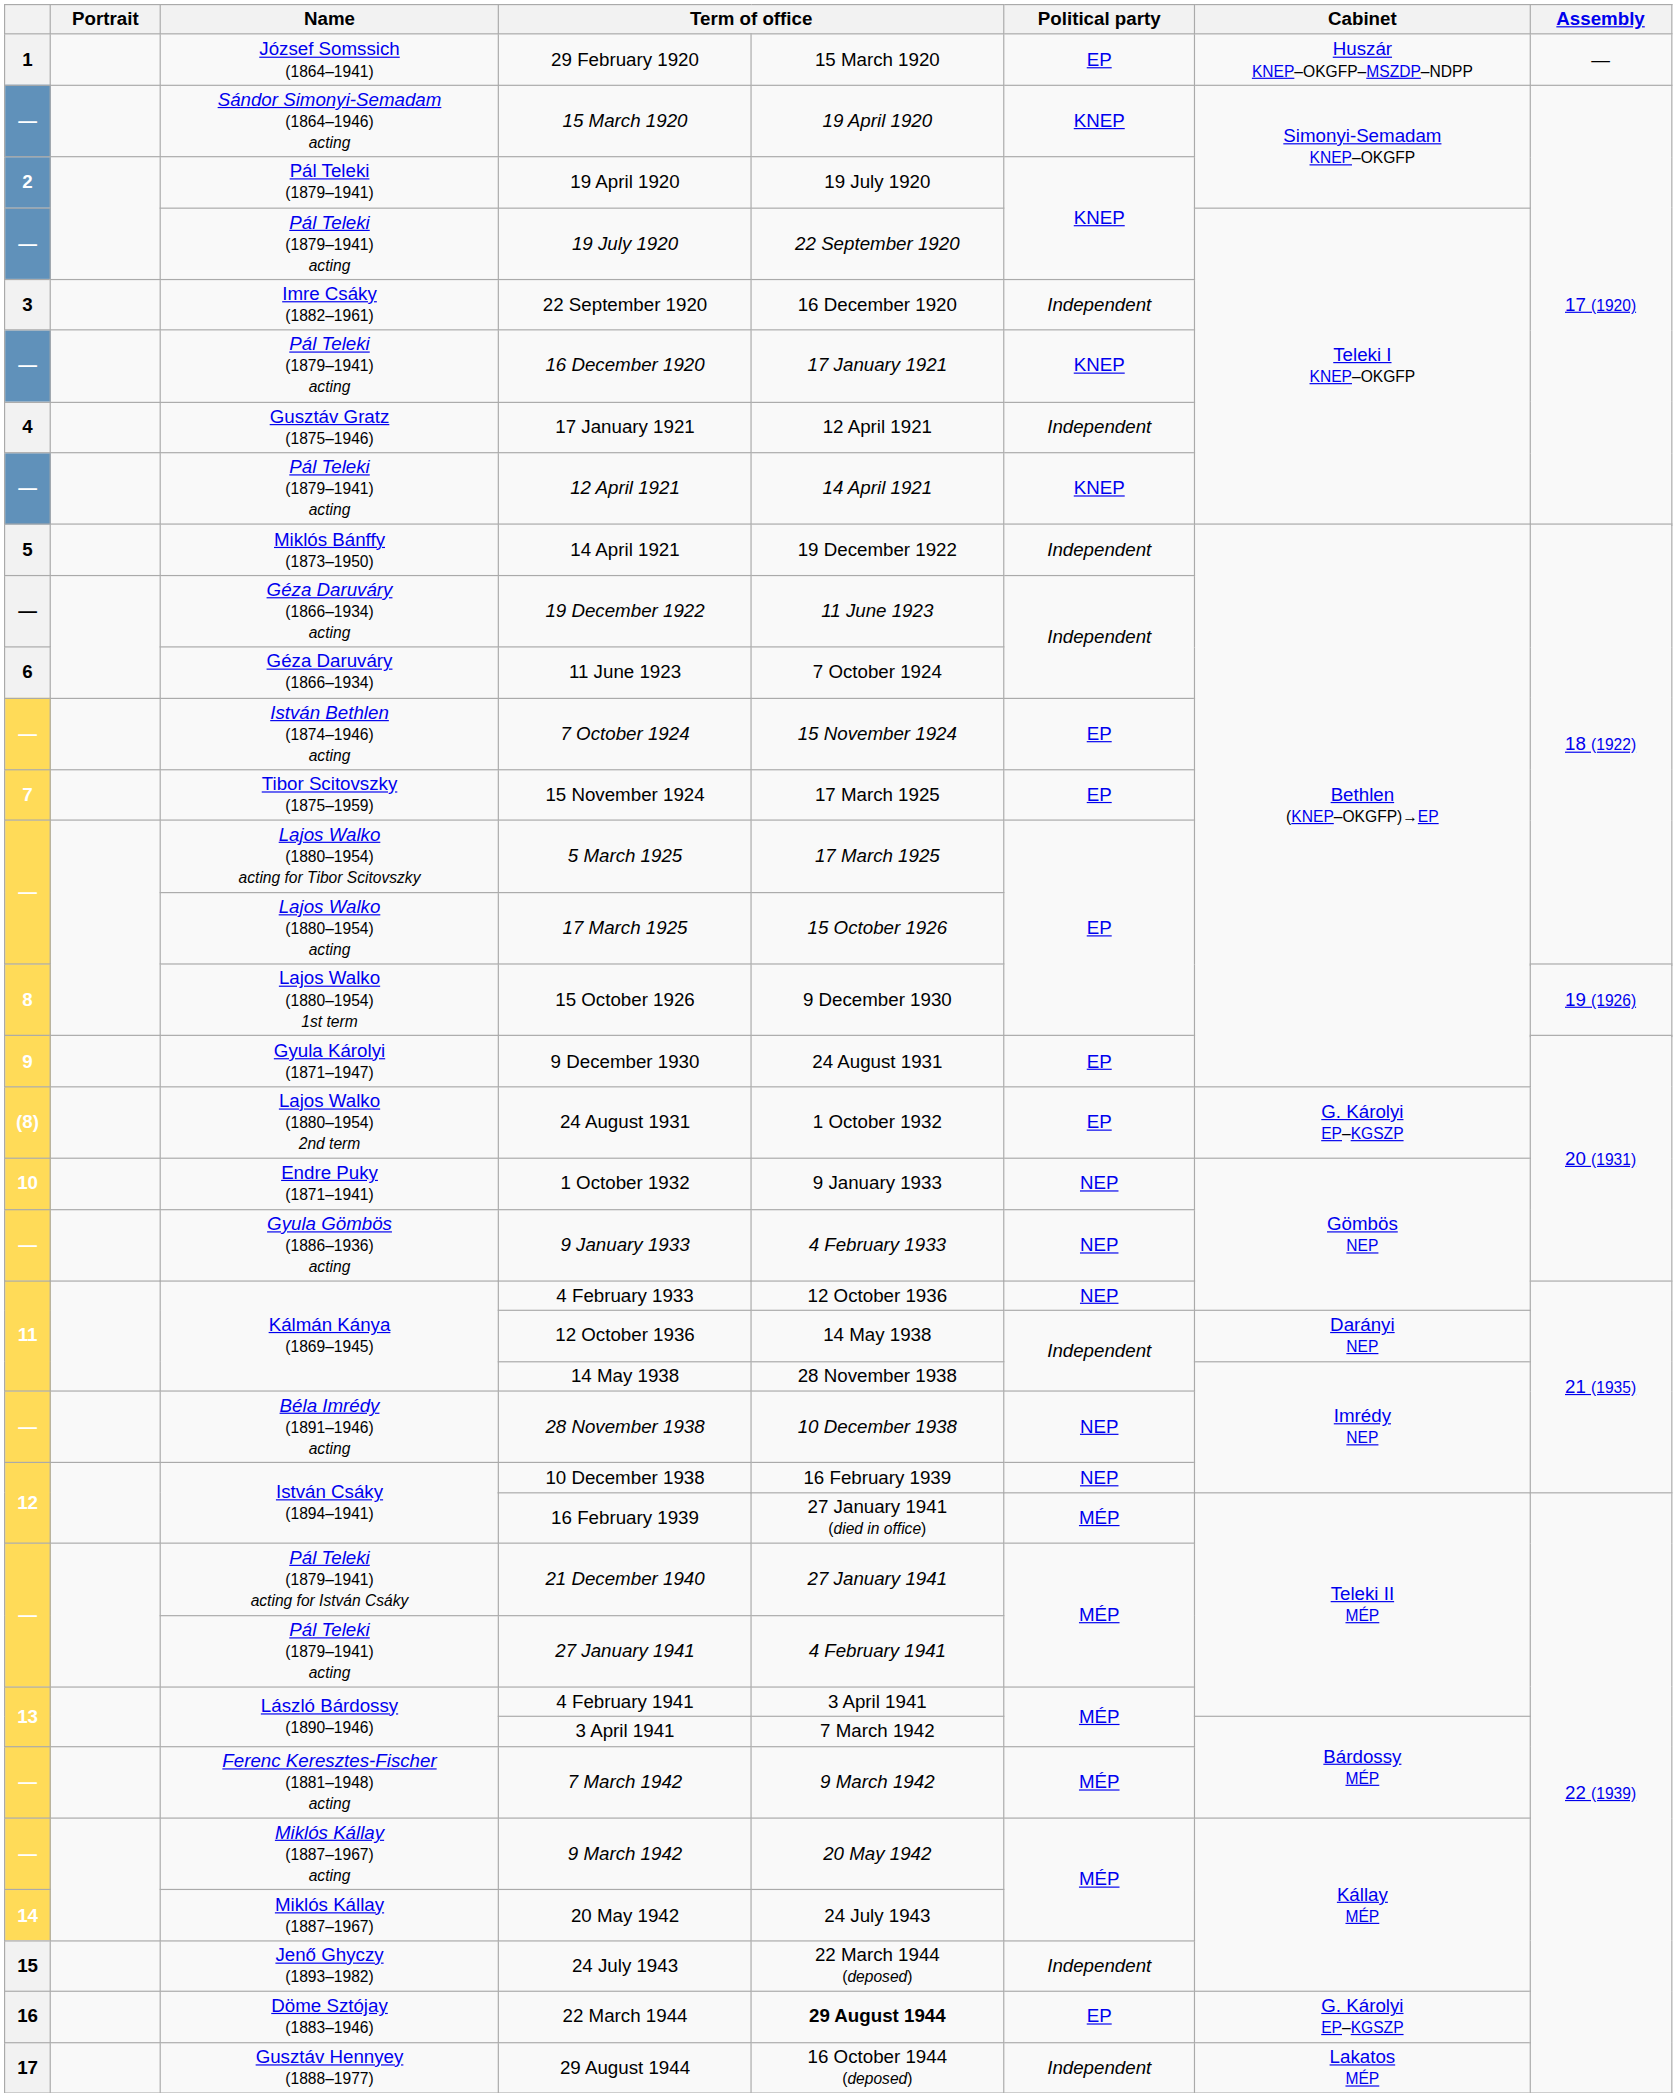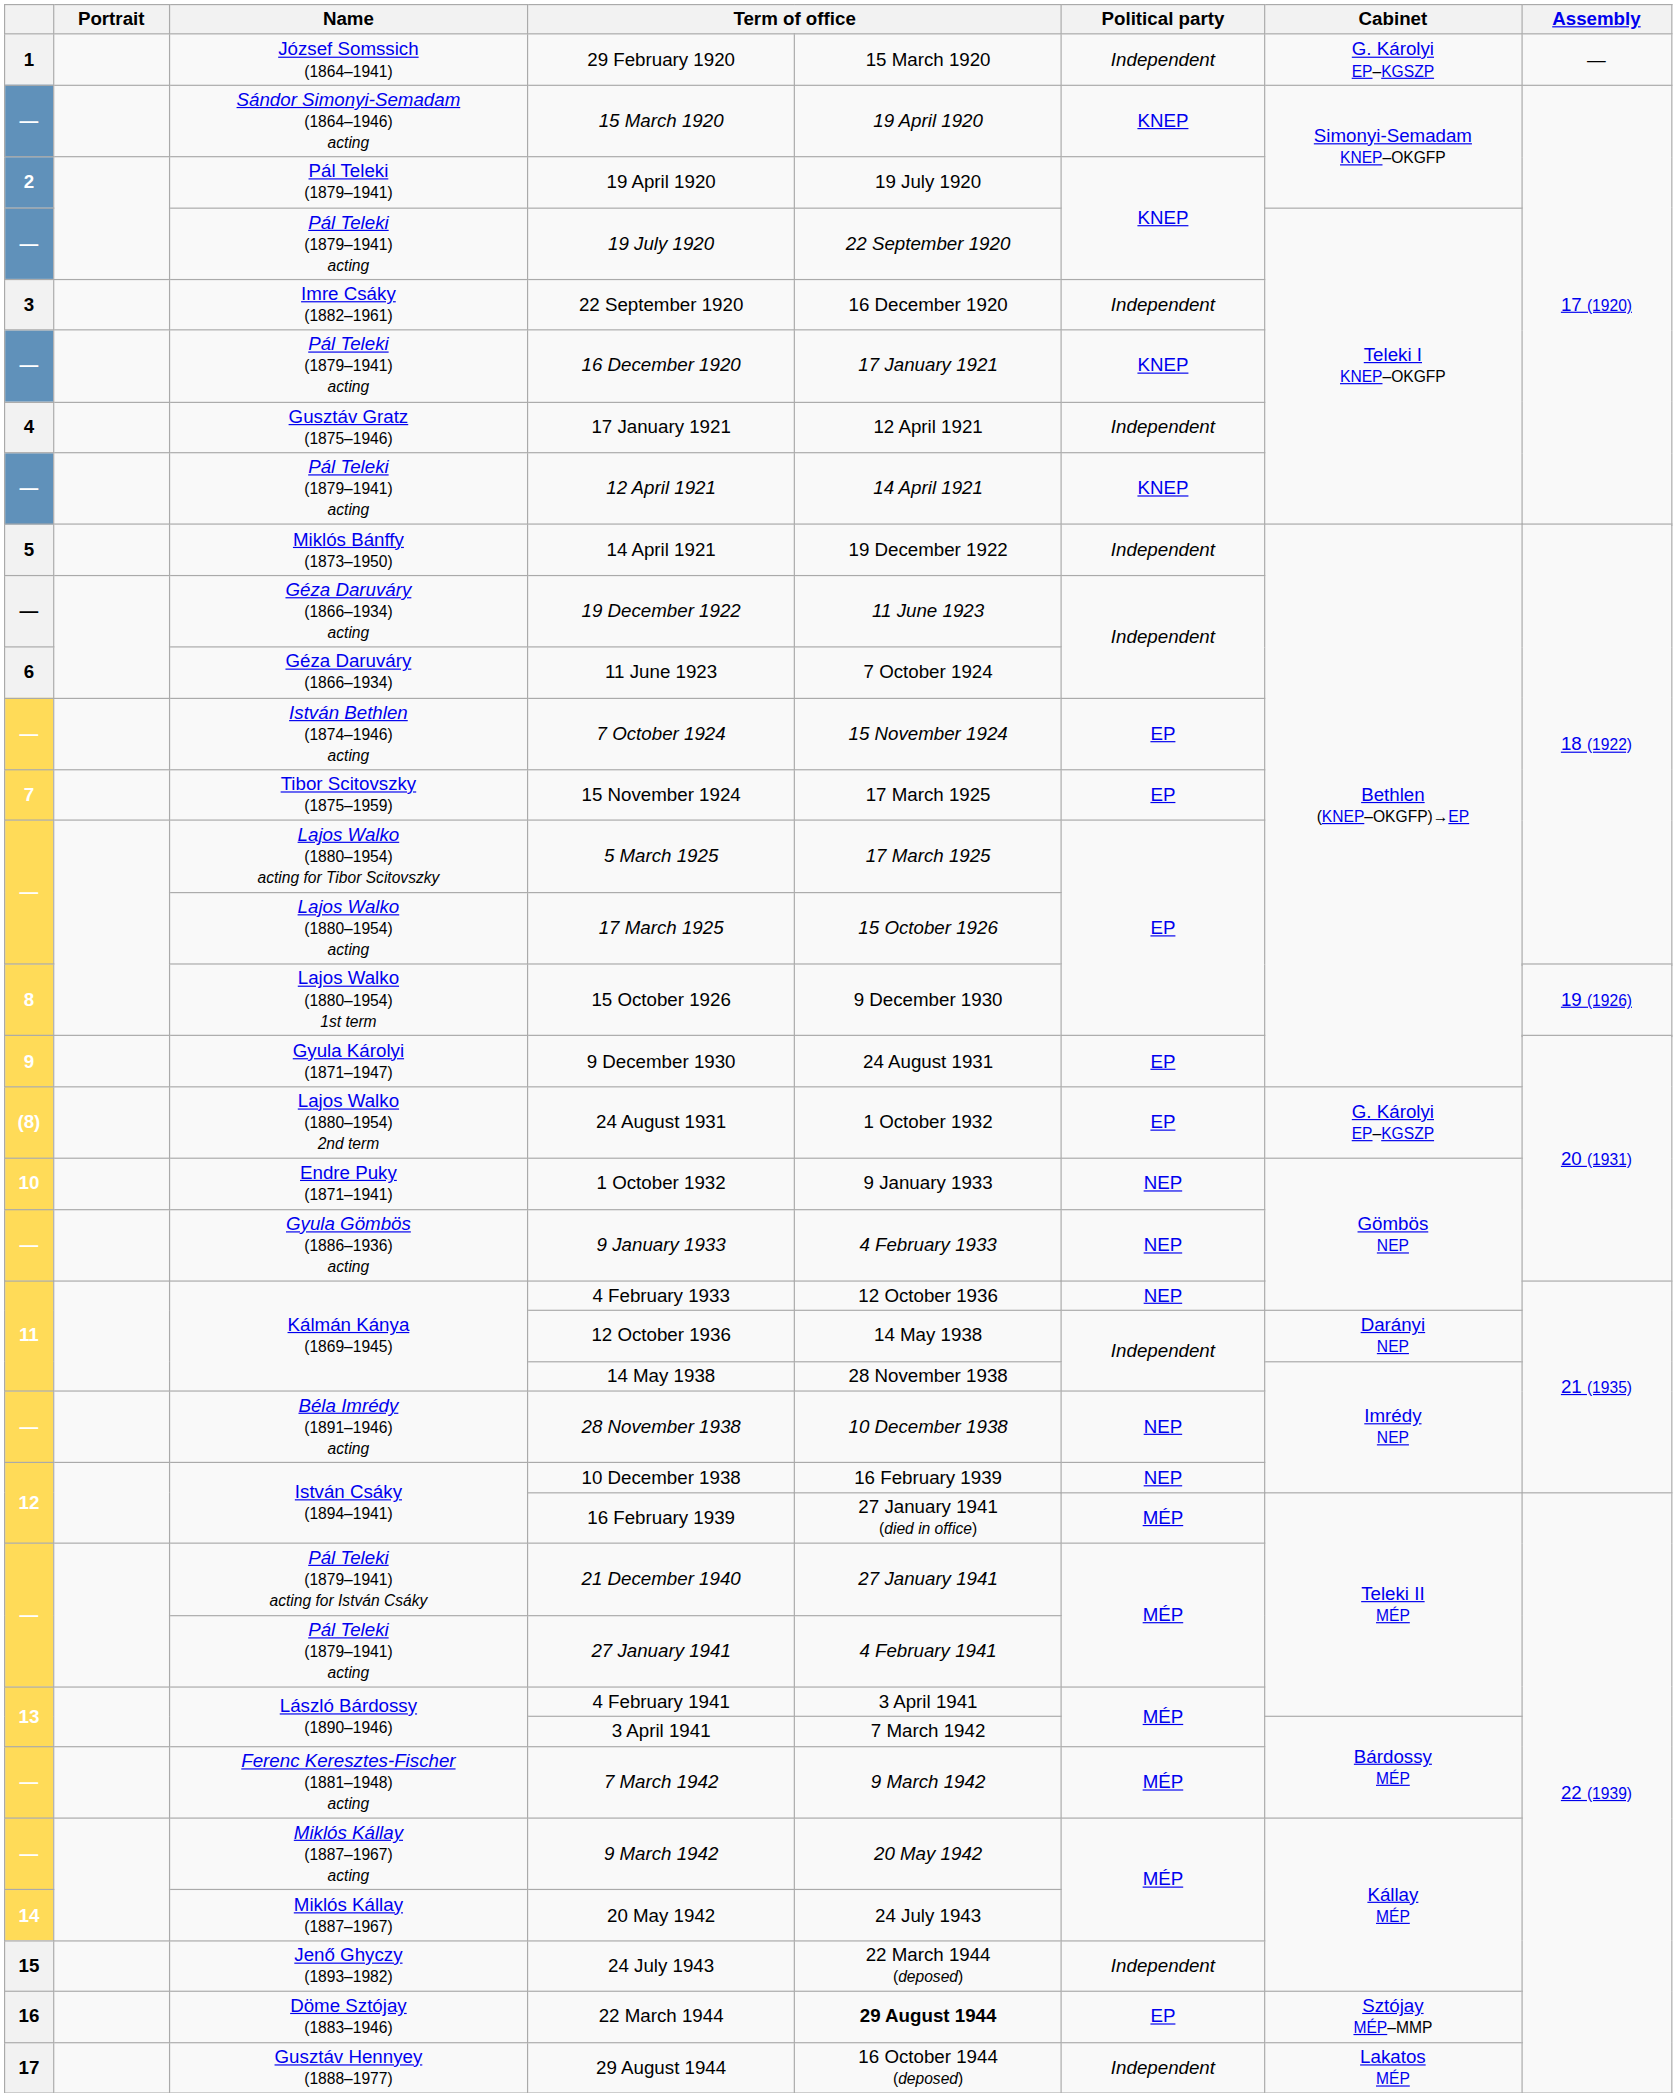(1099, 59) EP -> (1163, 59) Independent
(1362, 59) Huszár KNEP–OKGFP–MSZDP–NDPP -> (1393, 59) G. Károlyi EP–KGSZP
(1362, 2016) G. Károlyi EP–KGSZP -> (1393, 2016) Sztójay MÉP–MMP
